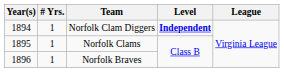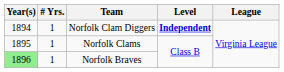(21, 59) no background -> (21, 59) lightgreen background
